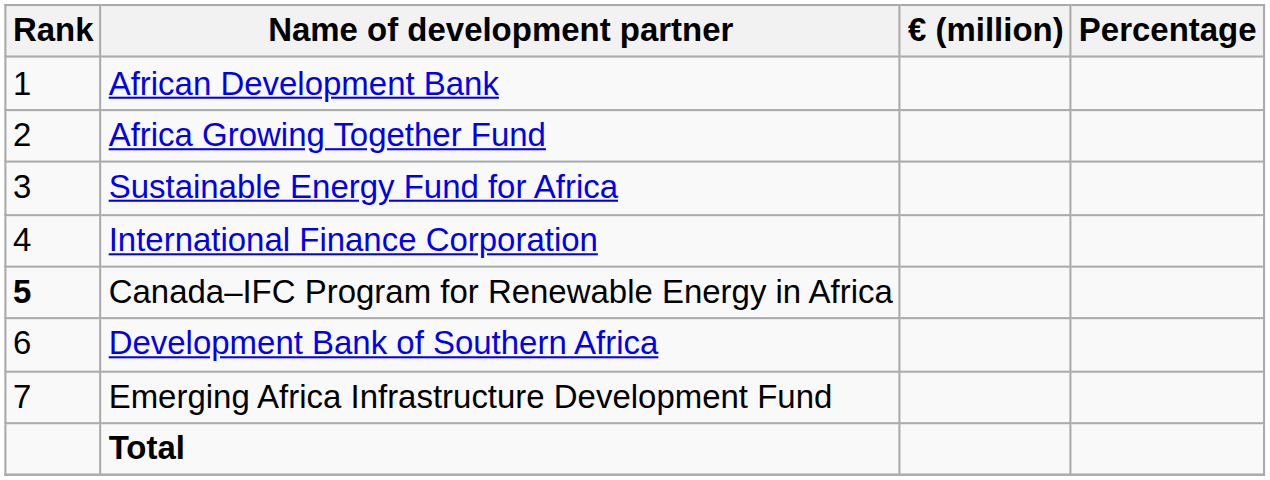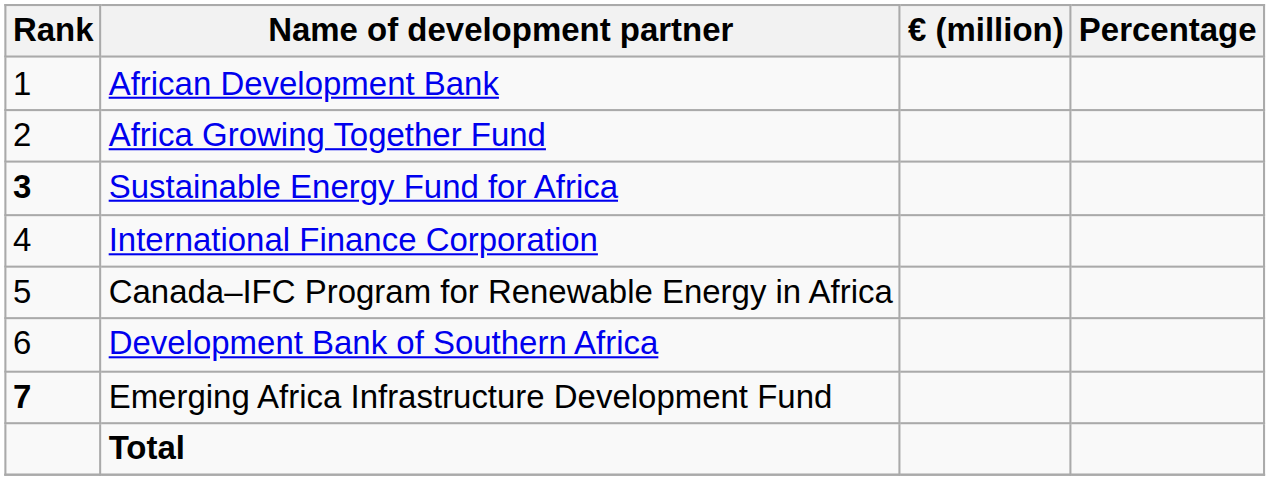(22, 187) normal -> (22, 187) bold
(22, 291) bold -> (22, 291) normal
(22, 396) normal -> (22, 396) bold
